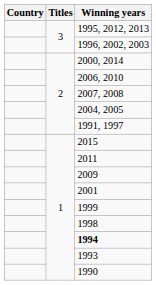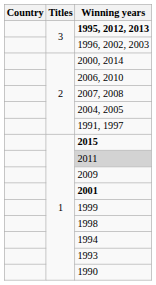(113, 28) normal -> (113, 28) bold
(88, 142) normal -> (88, 142) bold
(87, 158) no background -> (87, 158) lightgrey background
(88, 191) normal -> (88, 191) bold
(88, 239) bold -> (88, 239) normal
